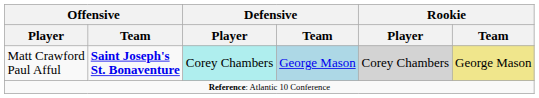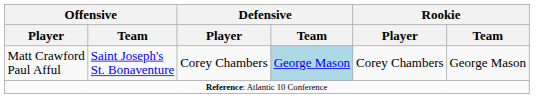(135, 63) bold -> (132, 63) normal
(230, 63) paleturquoise background -> (224, 63) no background
(405, 63) lightgrey background -> (400, 63) no background
(493, 63) khaki background -> (488, 63) no background
